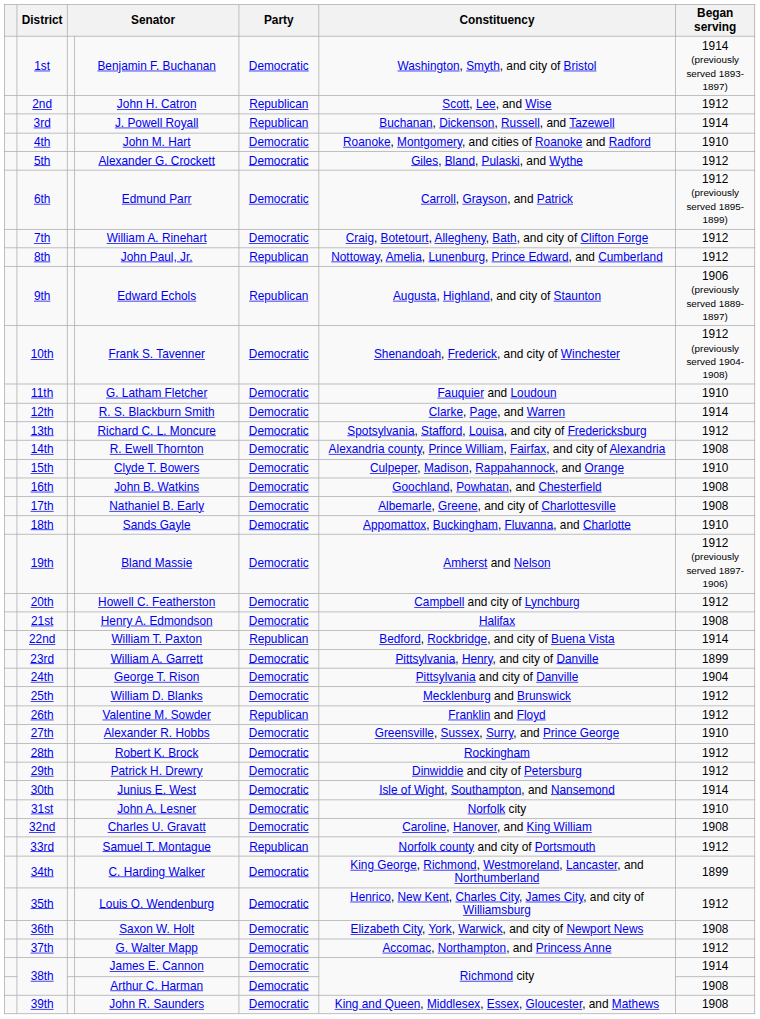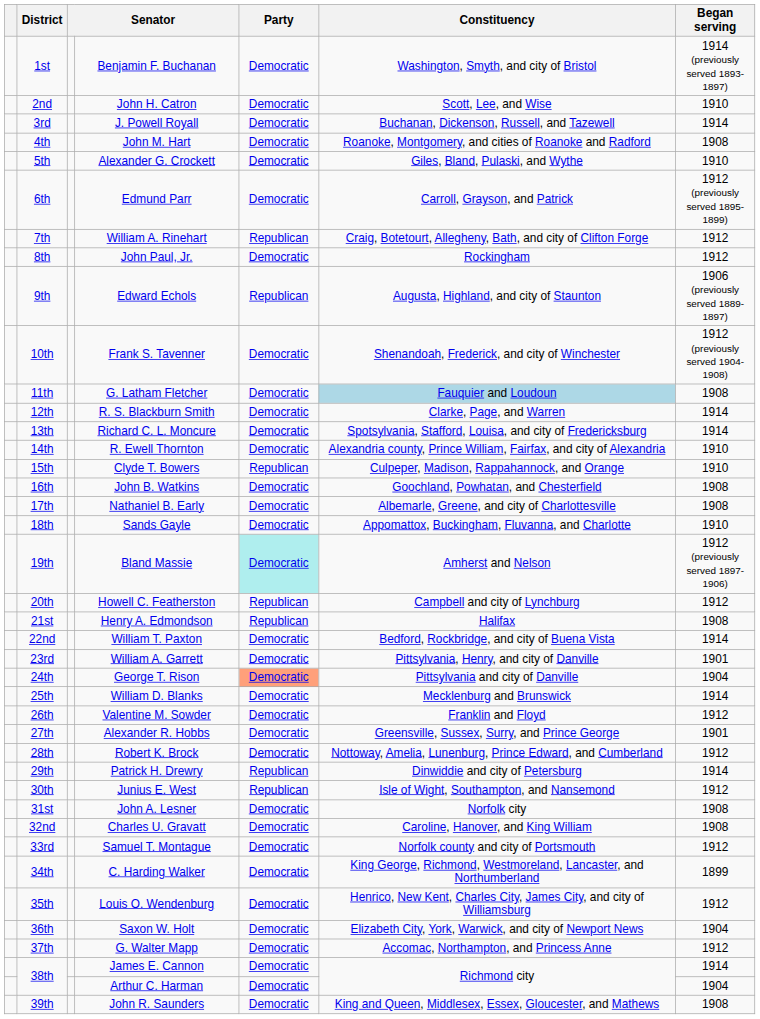(279, 104) Republican -> (279, 104) Democratic
(715, 104) 1912 -> (715, 104) 1910
(279, 123) Republican -> (279, 123) Democratic
(715, 142) 1910 -> (715, 142) 1908
(715, 161) 1912 -> (715, 161) 1910
(279, 238) Democratic -> (279, 238) Republican
(279, 257) Republican -> (279, 257) Democratic
(497, 257) Nottoway, Amelia, Lunenburg, Prince Edward, and Cumberland -> (497, 257) Rockingham
(497, 393) no background -> (497, 393) lightblue background
(715, 393) 1910 -> (715, 393) 1908
(715, 431) 1912 -> (715, 431) 1914
(715, 449) 1908 -> (715, 449) 1910
(279, 468) Democratic -> (279, 468) Republican
(279, 563) no background -> (279, 563) paleturquoise background
(279, 602) Democratic -> (279, 602) Republican
(279, 621) Democratic -> (279, 621) Republican
(279, 640) Republican -> (279, 640) Democratic
(715, 658) 1899 -> (715, 658) 1901
(279, 677) no background -> (279, 677) lightsalmon background
(715, 696) 1912 -> (715, 696) 1914
(279, 715) Republican -> (279, 715) Democratic
(715, 734) 1910 -> (715, 734) 1901
(497, 752) Rockingham -> (497, 752) Nottoway, Amelia, Lunenburg, Prince Edward, and Cumberland
(279, 771) Democratic -> (279, 771) Republican
(715, 771) 1912 -> (715, 771) 1914
(279, 790) Democratic -> (279, 790) Republican
(715, 790) 1914 -> (715, 790) 1912
(715, 809) 1910 -> (715, 809) 1908
(279, 846) Republican -> (279, 846) Democratic
(715, 929) 1908 -> (715, 929) 1904
(715, 985) 1908 -> (715, 985) 1904
